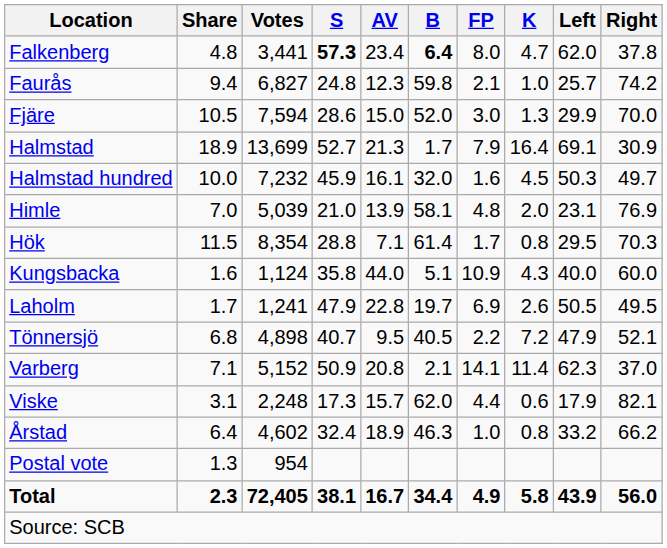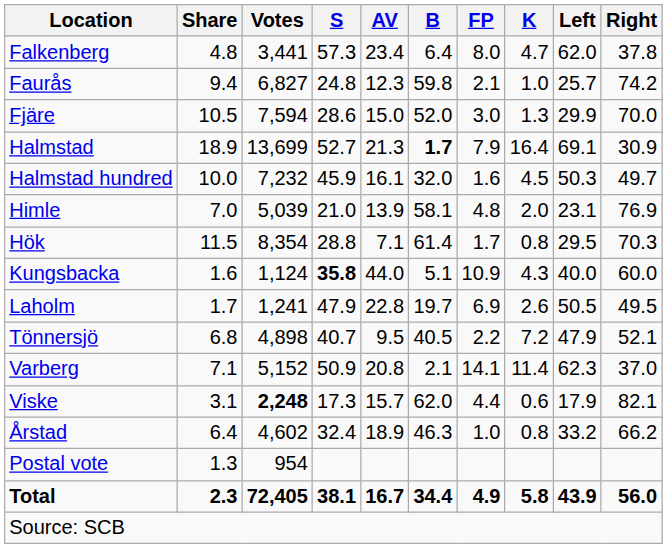(337, 52) bold -> (337, 52) normal
(438, 52) bold -> (438, 52) normal
(438, 147) normal -> (438, 147) bold
(337, 274) normal -> (337, 274) bold
(283, 400) normal -> (283, 400) bold
